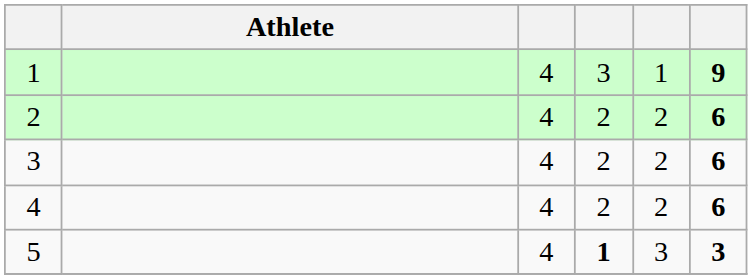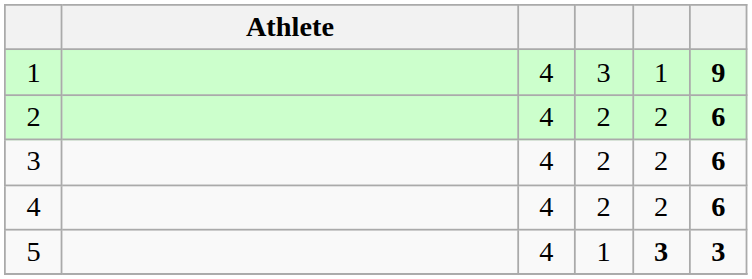(604, 251) bold -> (604, 251) normal
(661, 251) normal -> (661, 251) bold
